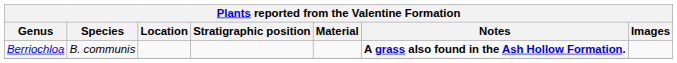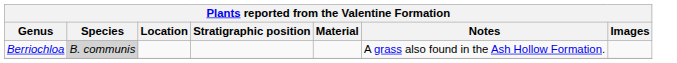(103, 49) no background -> (103, 49) lightgrey background
(495, 49) bold -> (485, 49) normal
